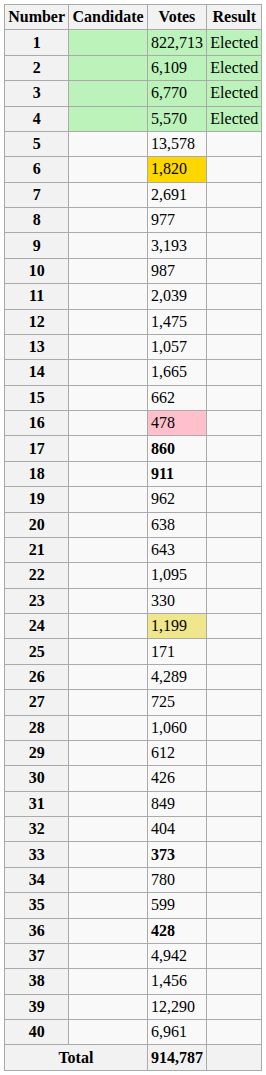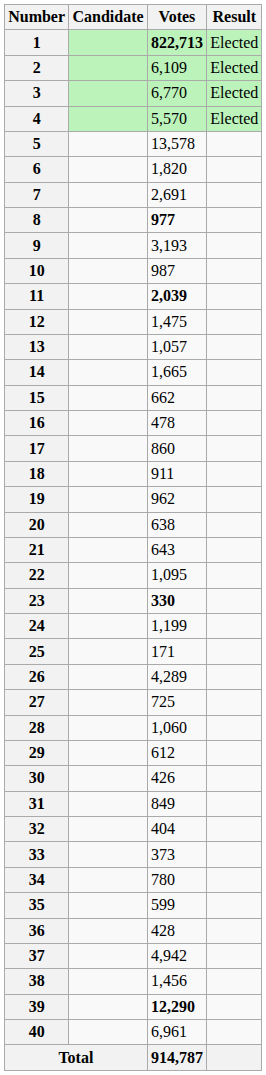(177, 42) normal -> (177, 42) bold
(169, 169) gold background -> (169, 169) no background
(163, 220) normal -> (163, 220) bold
(169, 296) normal -> (169, 296) bold
(163, 423) pink background -> (163, 423) no background
(163, 448) bold -> (163, 448) normal
(163, 473) bold -> (163, 473) normal
(163, 600) normal -> (163, 600) bold
(169, 626) khaki background -> (169, 626) no background
(163, 854) bold -> (163, 854) normal
(163, 930) bold -> (163, 930) normal
(173, 1006) normal -> (173, 1006) bold
